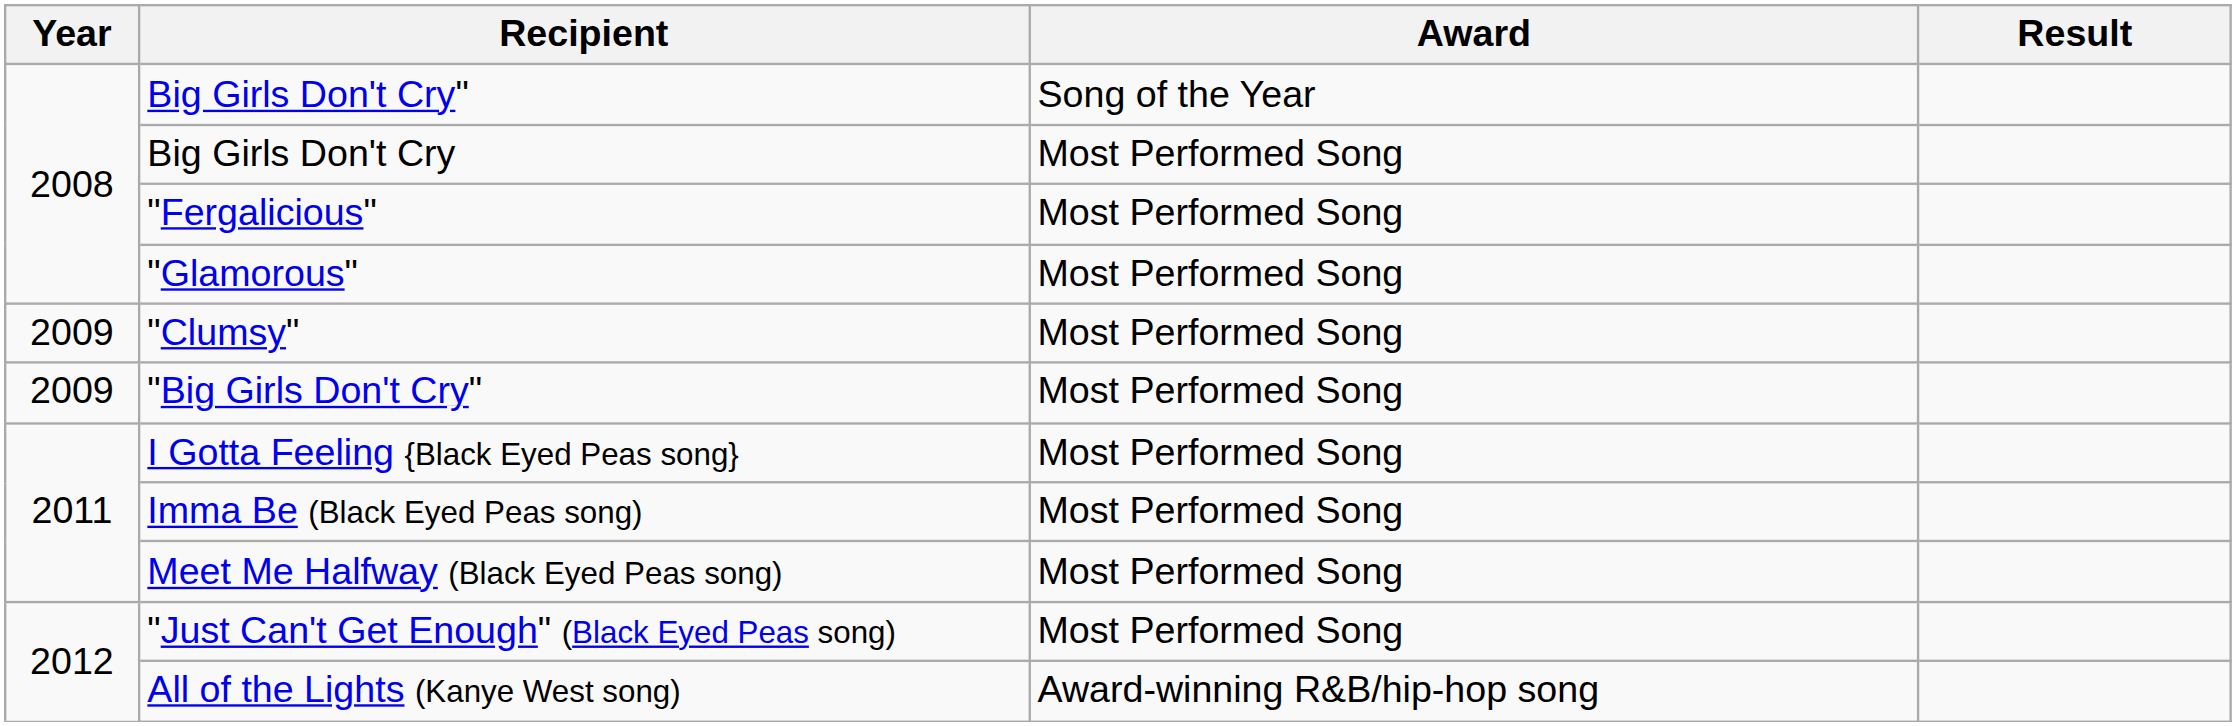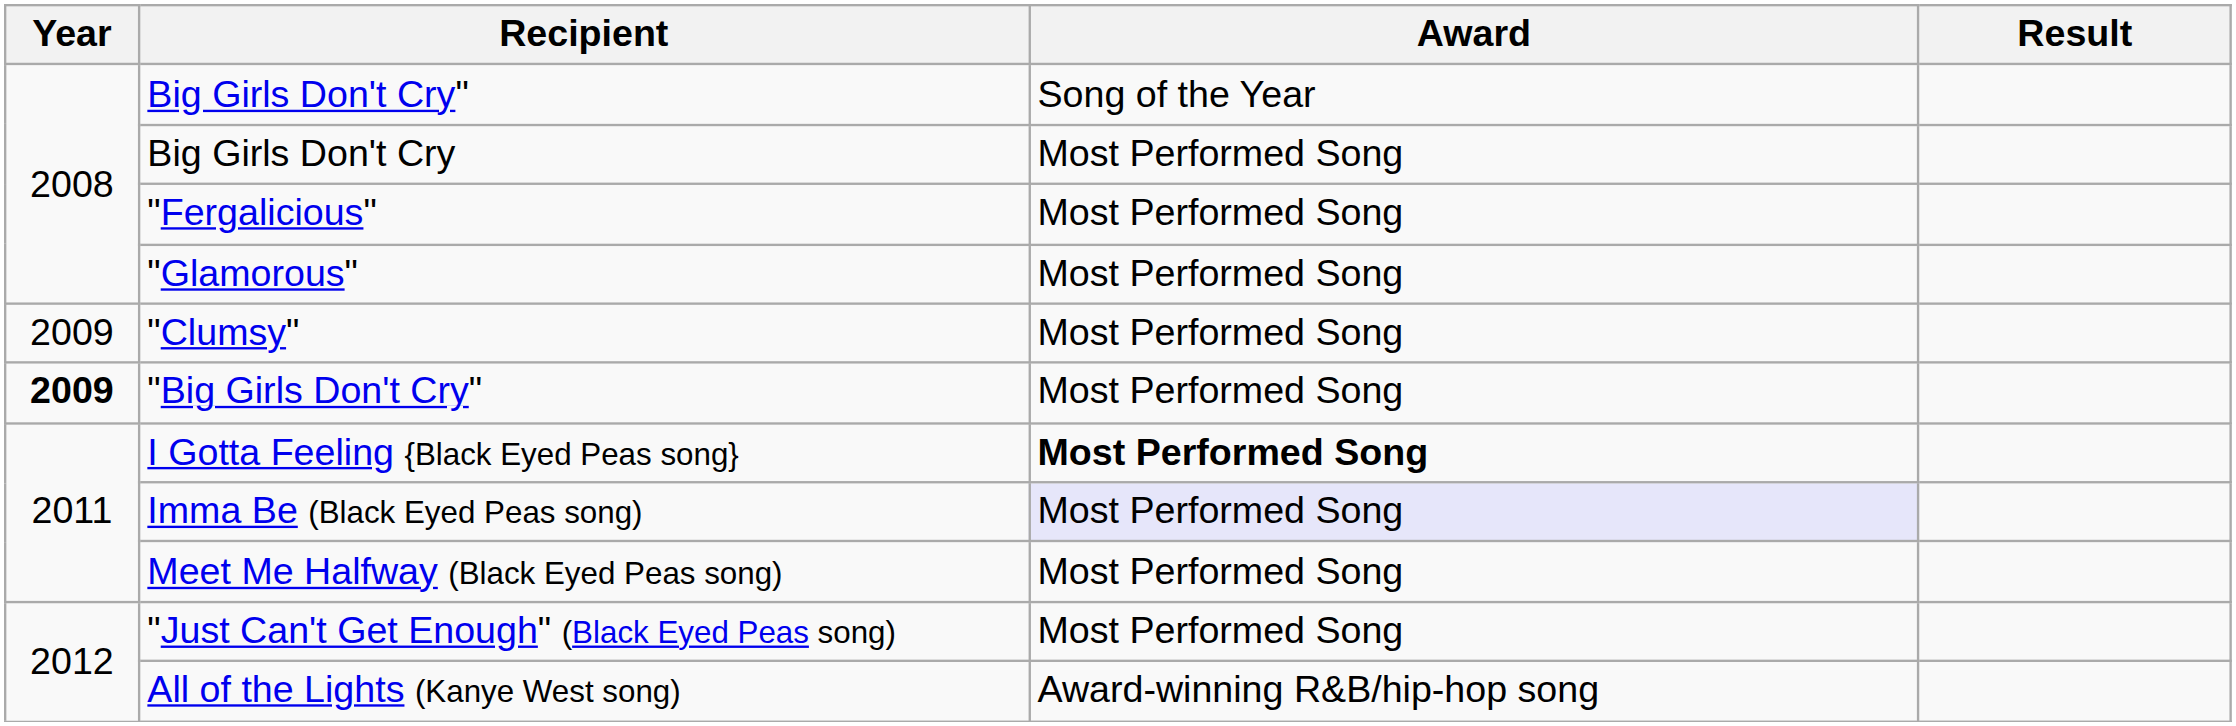(72, 392) normal -> (72, 392) bold
(1220, 451) normal -> (1233, 451) bold
(1220, 511) no background -> (1220, 511) lavender background
